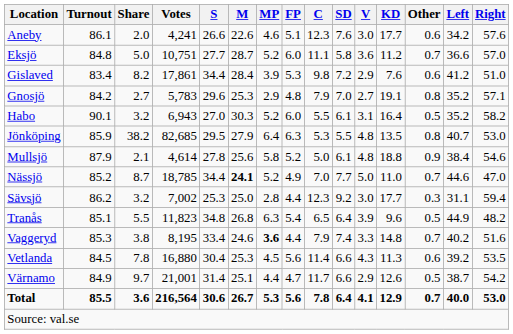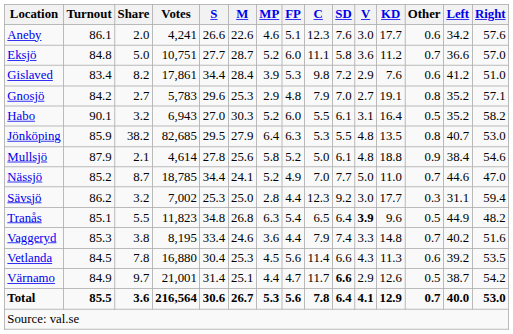(242, 177) bold -> (242, 177) normal
(366, 217) normal -> (366, 217) bold
(271, 237) bold -> (271, 237) normal
(344, 278) normal -> (344, 278) bold
